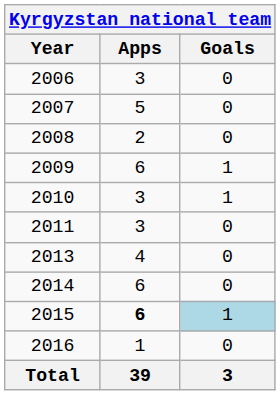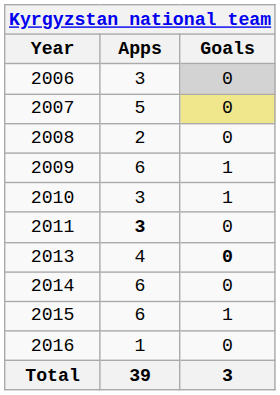(228, 79) no background -> (228, 79) lightgrey background
(228, 109) no background -> (228, 109) khaki background
(140, 227) normal -> (140, 227) bold
(228, 257) normal -> (228, 257) bold
(140, 316) bold -> (140, 316) normal
(228, 316) lightblue background -> (228, 316) no background
